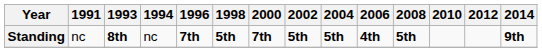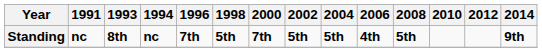(78, 36) normal -> (79, 36) bold
(150, 36) normal -> (151, 36) bold
